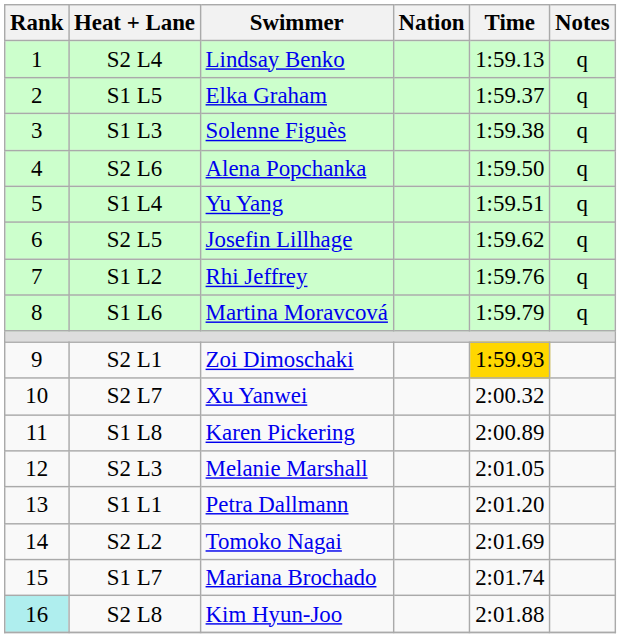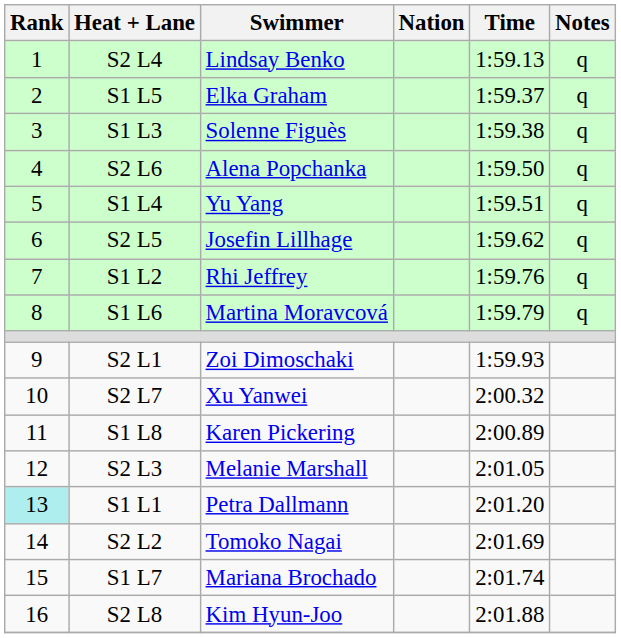(510, 359) gold background -> (510, 359) no background
(37, 504) no background -> (37, 504) paleturquoise background
(37, 613) paleturquoise background -> (37, 613) no background
